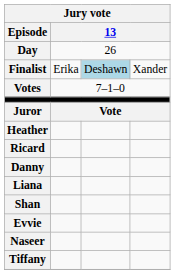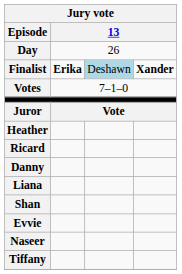(66, 69) normal -> (68, 69) bold
(150, 69) normal -> (155, 69) bold
